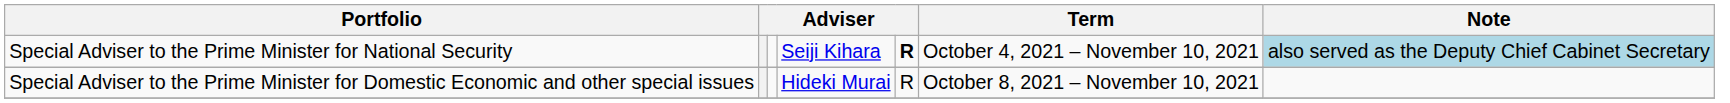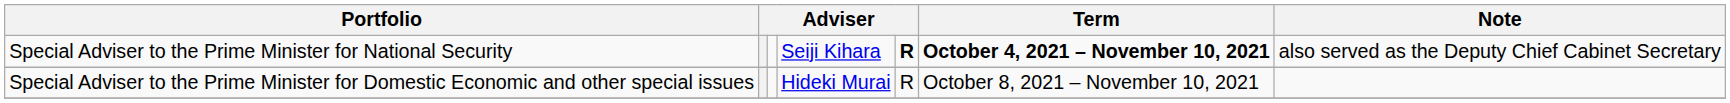(1091, 51) normal -> (1096, 51) bold
(1489, 51) lightblue background -> (1500, 51) no background
